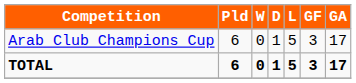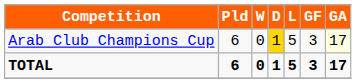(276, 41) no background -> (276, 41) gold background
(338, 41) no background -> (338, 41) lightyellow background
